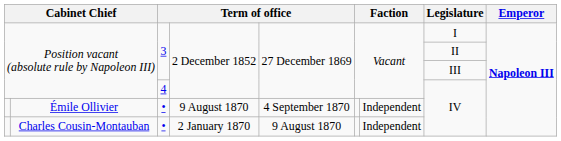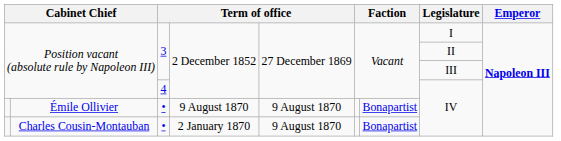(307, 107) 4 September 1870 -> (307, 107) 9 August 1870
(392, 107) Independent -> (390, 107) Bonapartist
(392, 126) Independent -> (390, 126) Bonapartist
